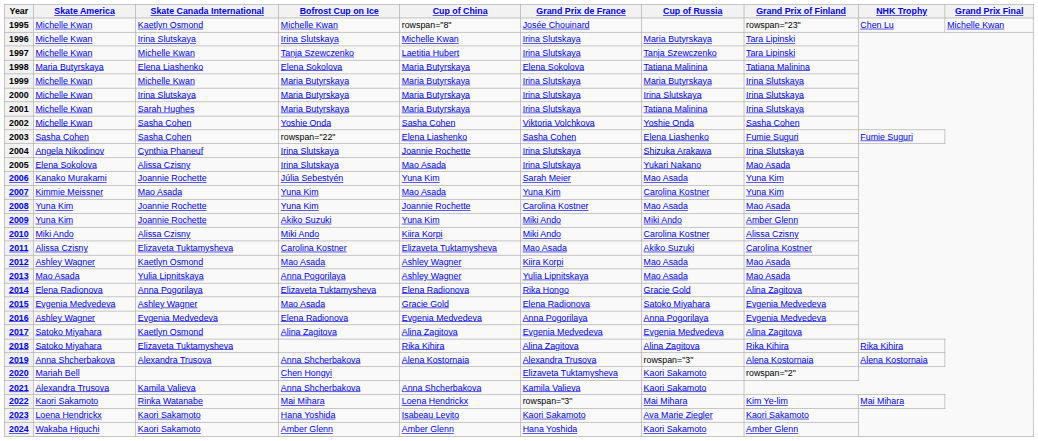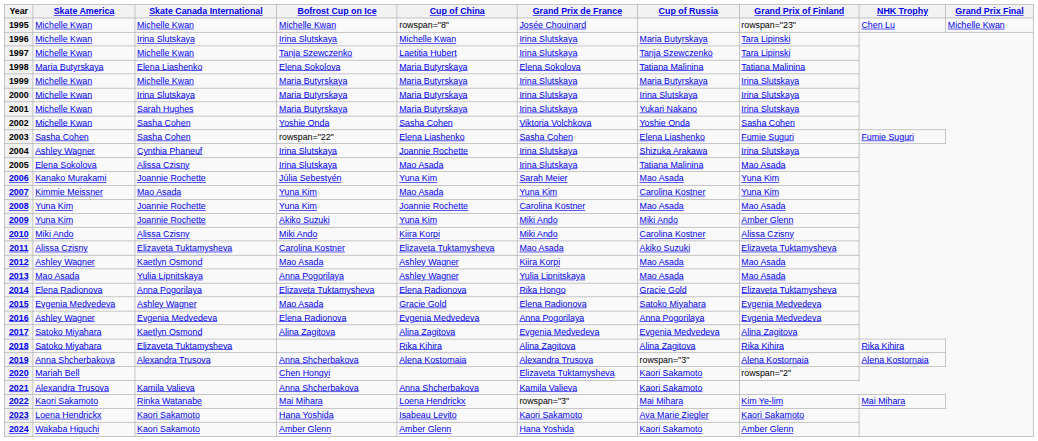(171, 25) Kaetlyn Osmond -> (165, 25) Michelle Kwan
(676, 108) Tatiana Malinina -> (668, 108) Yukari Nakano
(70, 150) Angela Nikodinov -> (65, 150) Ashley Wagner
(672, 164) Yukari Nakano -> (671, 164) Tatiana Malinina
(779, 248) Carolina Kostner -> (789, 248) Elizaveta Tuktamysheva
(774, 290) Alina Zagitova -> (789, 290) Elizaveta Tuktamysheva
